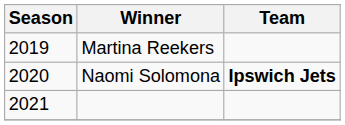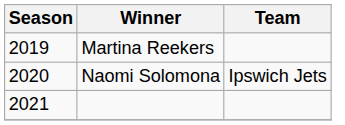(282, 76) bold -> (278, 76) normal
